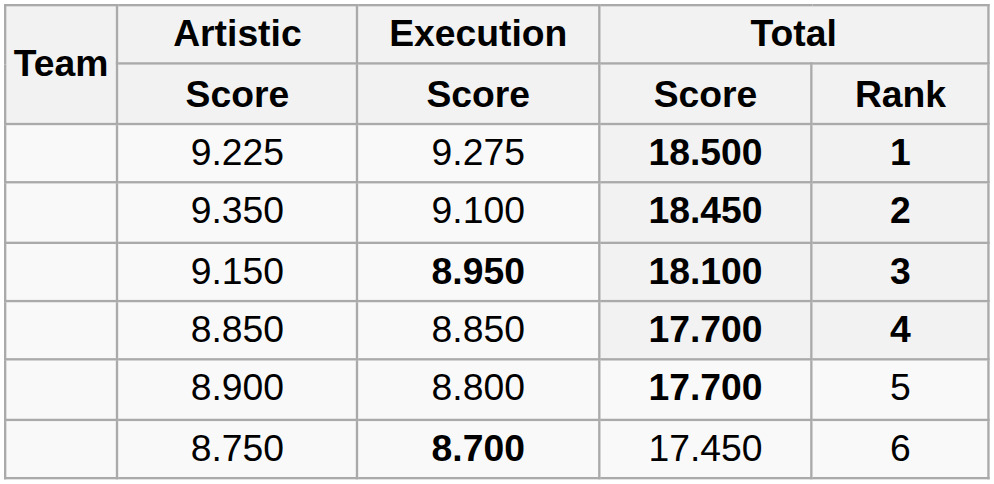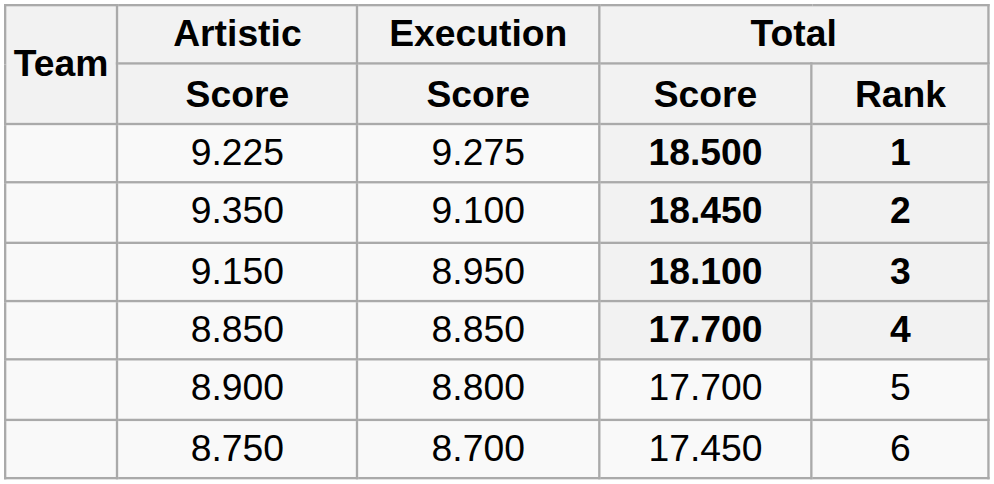(478, 270) bold -> (478, 270) normal
(705, 388) bold -> (705, 388) normal
(478, 447) bold -> (478, 447) normal
